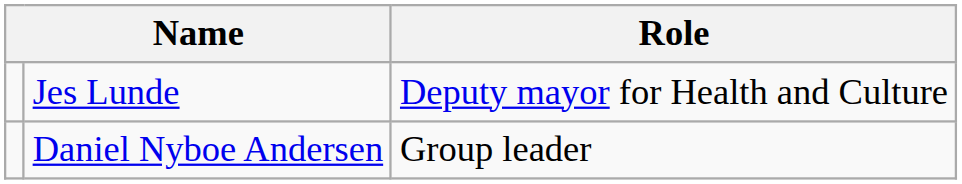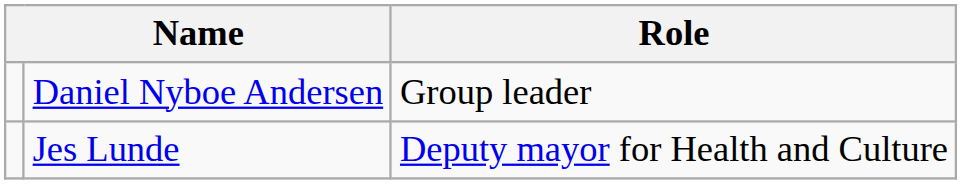rows swapped: (106, 91) <-> (208, 149)
